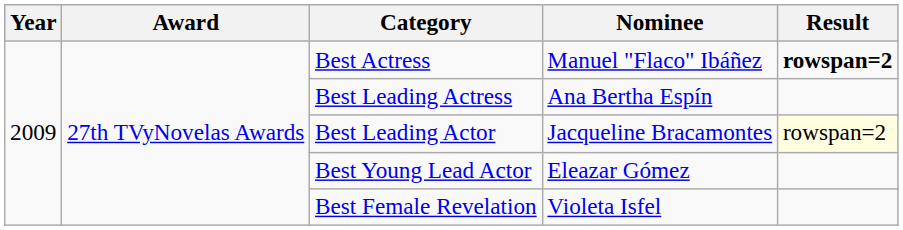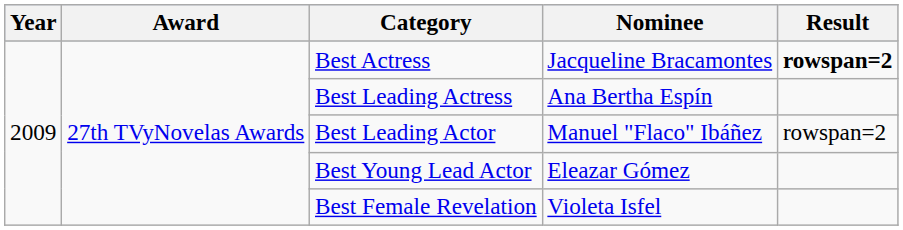(655, 59) Manuel "Flaco" Ibáñez -> (660, 59) Jacqueline Bracamontes
(660, 133) Jacqueline Bracamontes -> (655, 133) Manuel "Flaco" Ibáñez
(835, 133) lightyellow background -> (835, 133) no background
